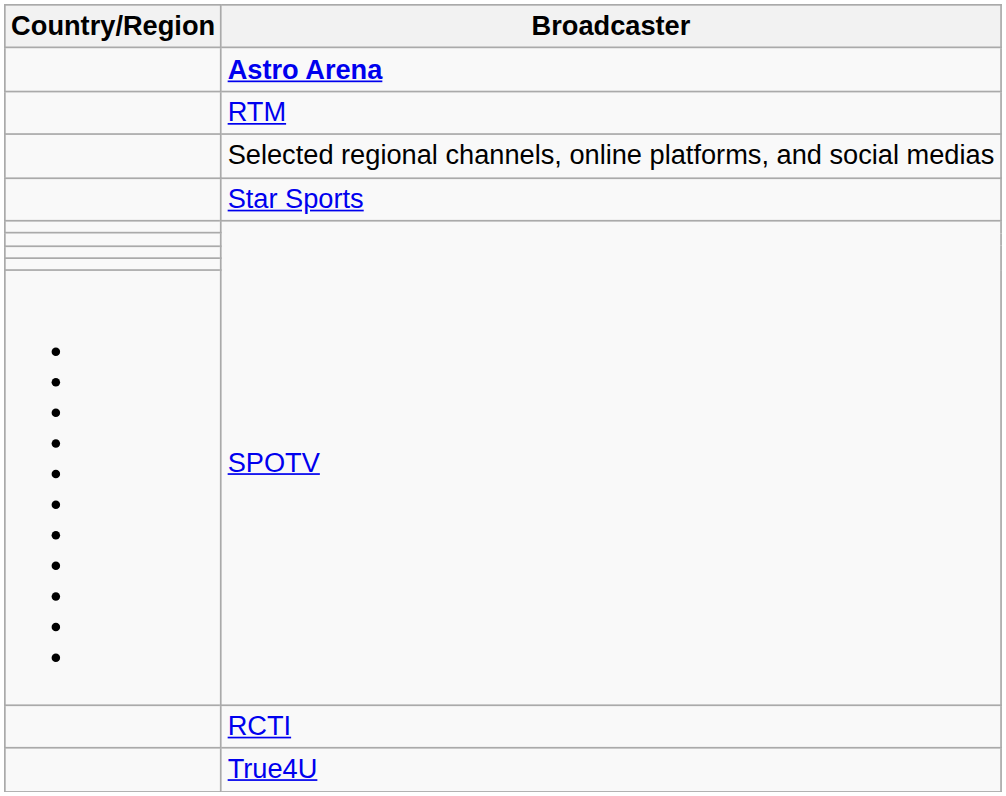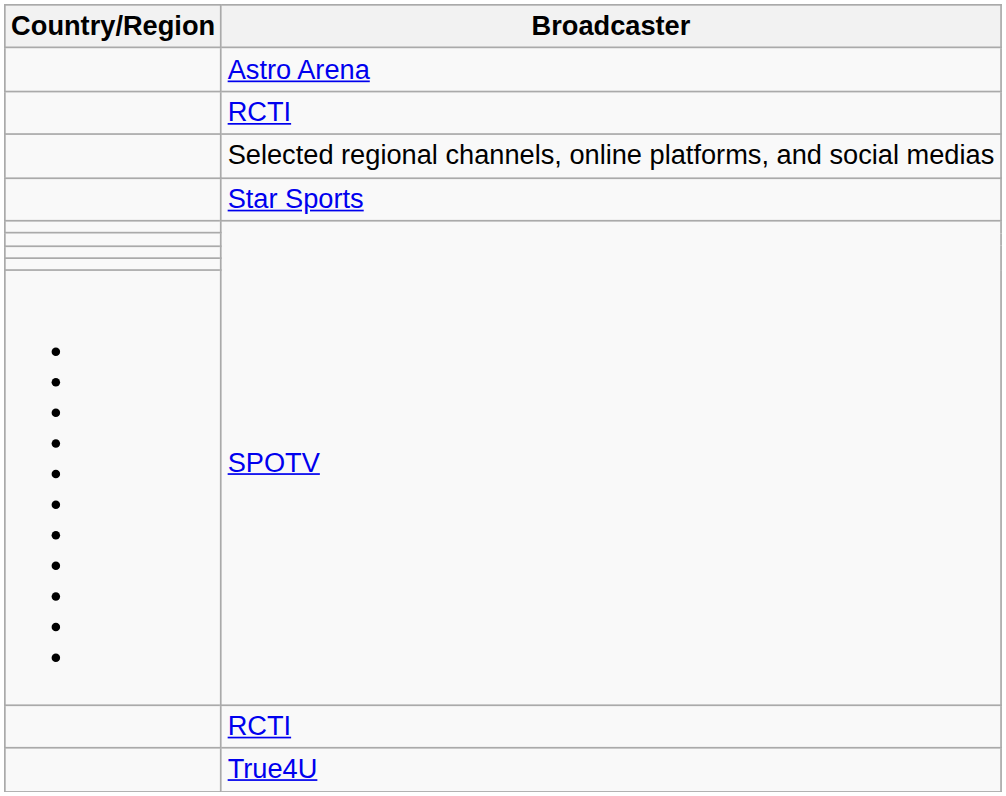(305, 69) bold -> (299, 69) normal
(257, 112) RTM -> (259, 112) RCTI
